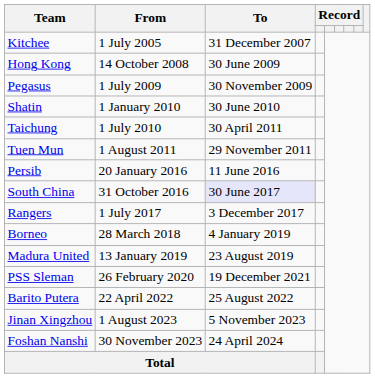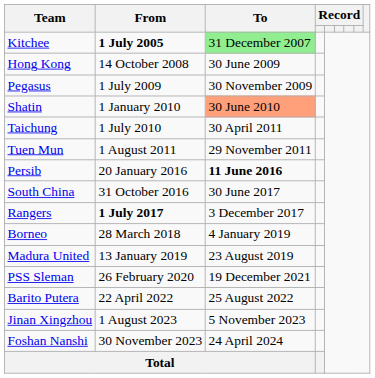(130, 42) normal -> (131, 42) bold
(260, 42) no background -> (260, 42) lightgreen background
(244, 106) no background -> (244, 106) lightsalmon background
(244, 170) normal -> (245, 170) bold
(244, 191) lavender background -> (244, 191) no background
(130, 213) normal -> (131, 213) bold
